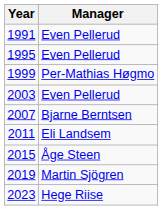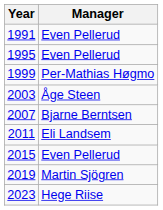(81, 94) Even Pellerud -> (71, 94) Åge Steen
(71, 154) Åge Steen -> (81, 154) Even Pellerud
